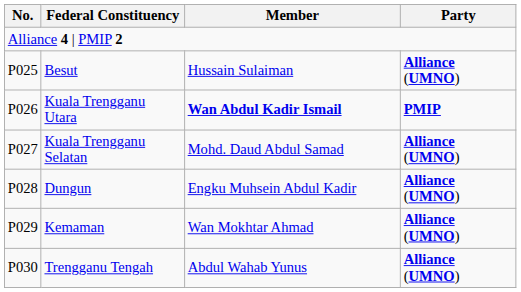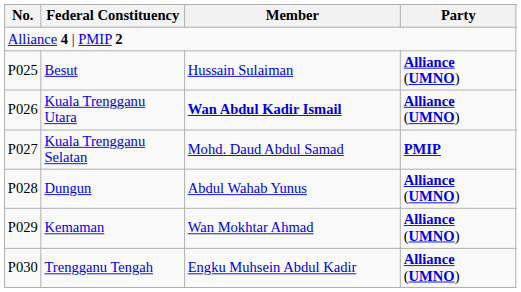(422, 109) PMIP -> (432, 109) Alliance (UMNO)
(432, 149) Alliance (UMNO) -> (422, 149) PMIP
(272, 188) Engku Muhsein Abdul Kadir -> (247, 188) Abdul Wahab Yunus
(247, 267) Abdul Wahab Yunus -> (272, 267) Engku Muhsein Abdul Kadir
